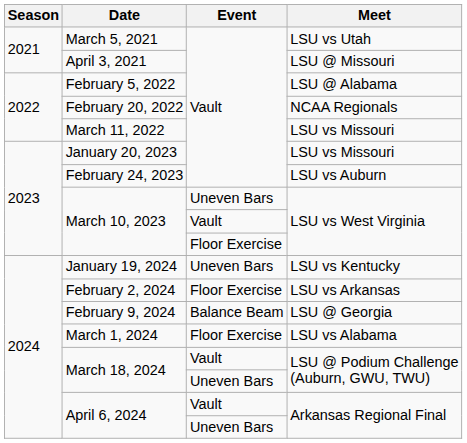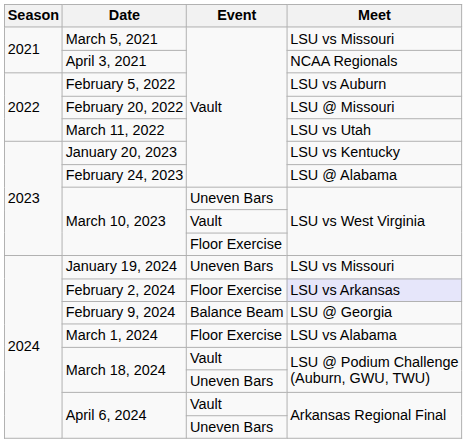(331, 38) LSU vs Utah -> (342, 38) LSU vs Missouri
(342, 61) LSU @ Missouri -> (344, 61) NCAA Regionals
(344, 84) LSU @ Alabama -> (338, 84) LSU vs Auburn
(344, 107) NCAA Regionals -> (342, 107) LSU @ Missouri
(342, 130) LSU vs Missouri -> (331, 130) LSU vs Utah
(342, 152) LSU vs Missouri -> (345, 152) LSU vs Kentucky
(338, 175) LSU vs Auburn -> (344, 175) LSU @ Alabama
(345, 267) LSU vs Kentucky -> (342, 267) LSU vs Missouri
(345, 289) no background -> (345, 289) lavender background
